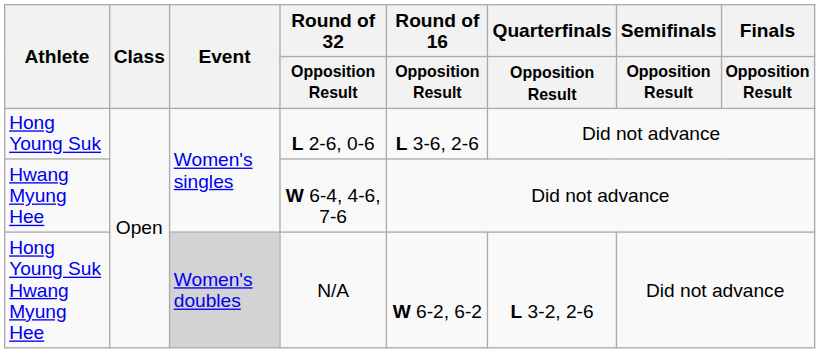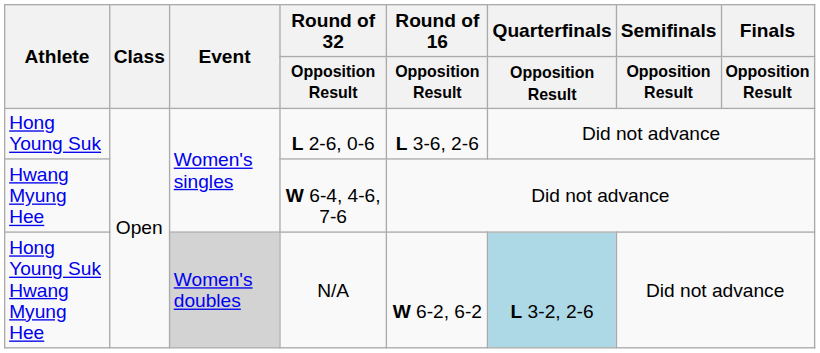(552, 311) no background -> (552, 311) lightblue background
